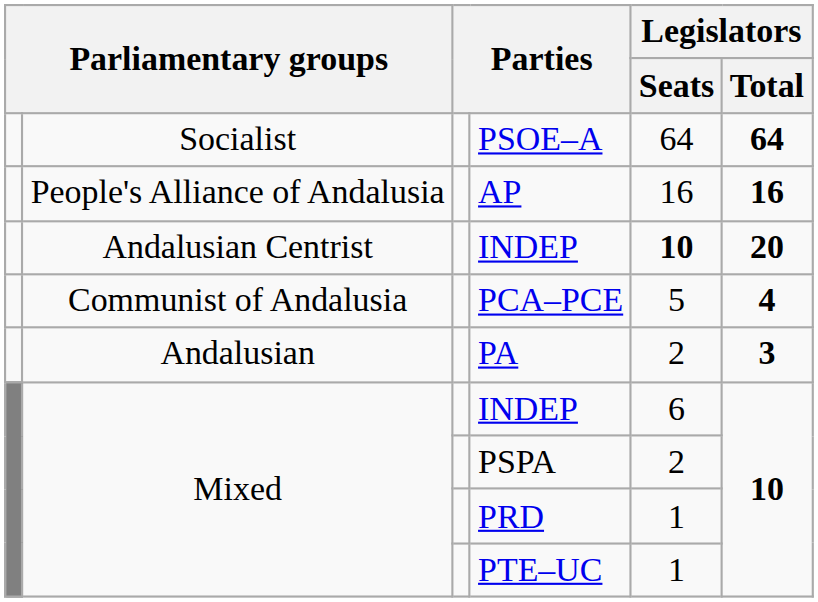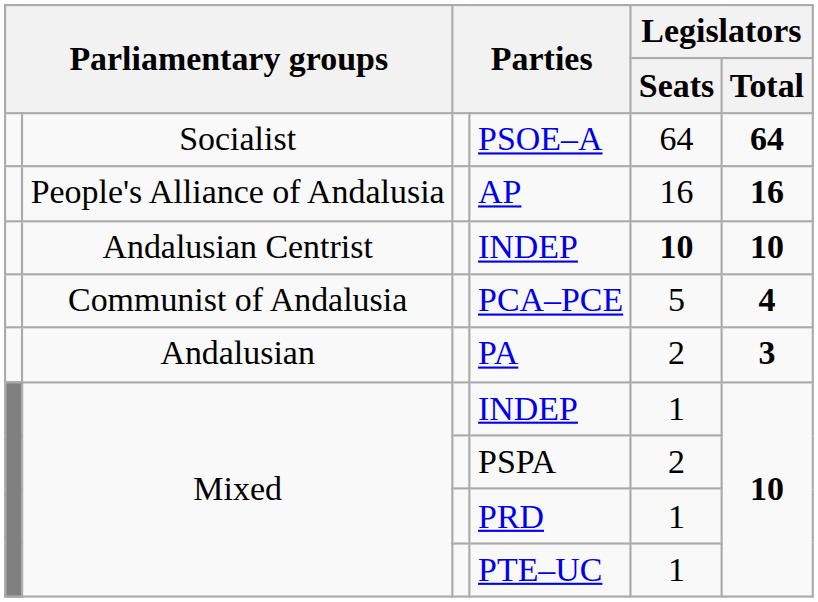(767, 246) 20 -> (767, 246) 10
(677, 407) 6 -> (677, 407) 1
